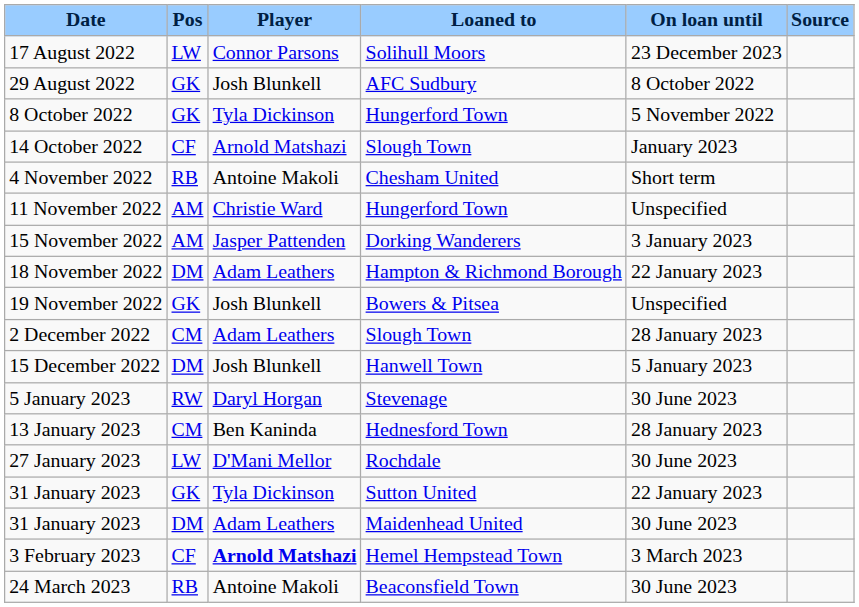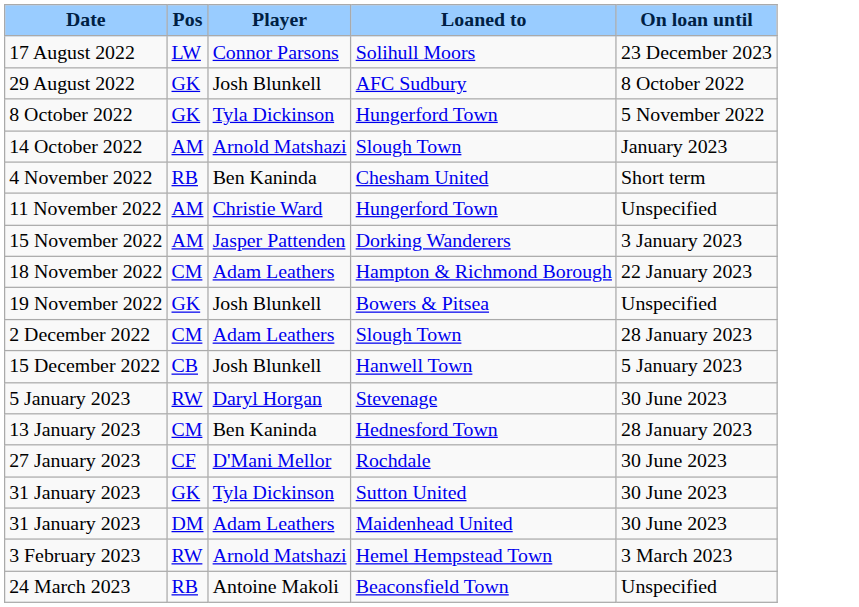- column: (820, 20)
(184, 146) CF -> (188, 146) AM
(276, 177) Antoine Makoli -> (265, 177) Ben Kaninda
(188, 271) DM -> (187, 271) CM
(188, 366) DM -> (185, 366) CB
(186, 460) LW -> (184, 460) CF
(697, 492) 22 January 2023 -> (674, 492) 30 June 2023
(184, 555) CF -> (187, 555) RW
(285, 555) bold -> (280, 555) normal
(684, 586) 30 June 2023 -> (669, 586) Unspecified
